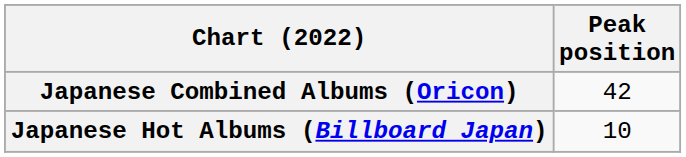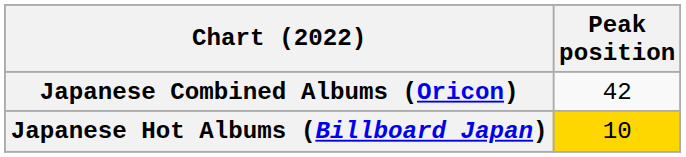(617, 131) no background -> (617, 131) gold background
